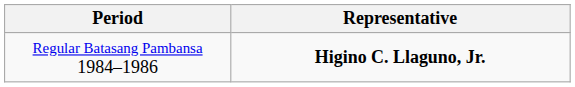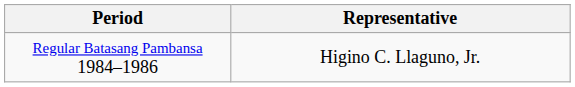(400, 57) bold -> (400, 57) normal
